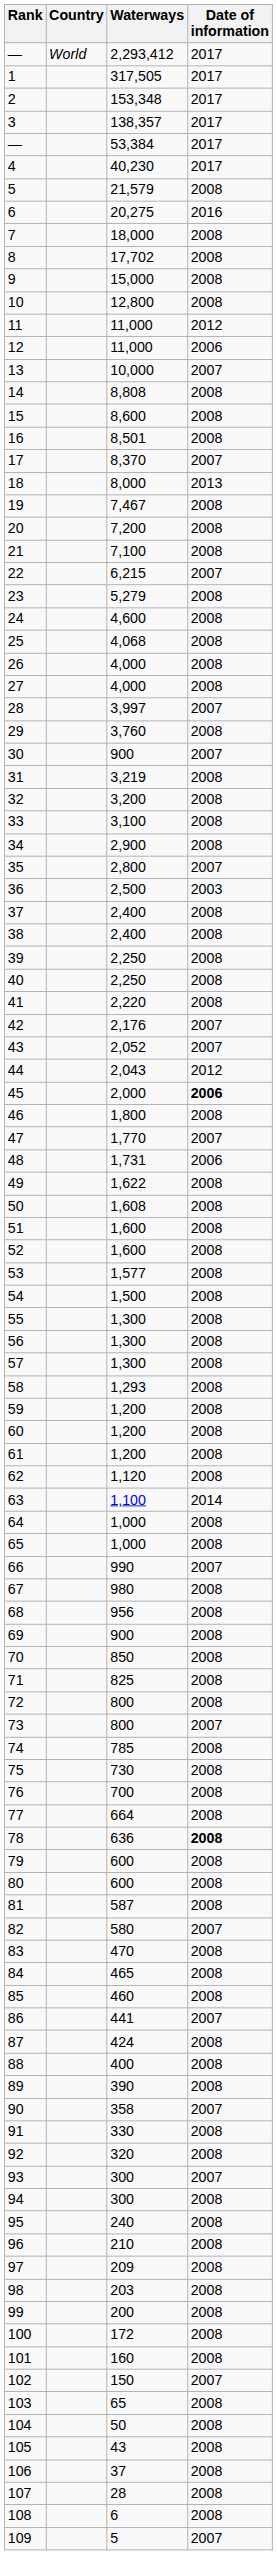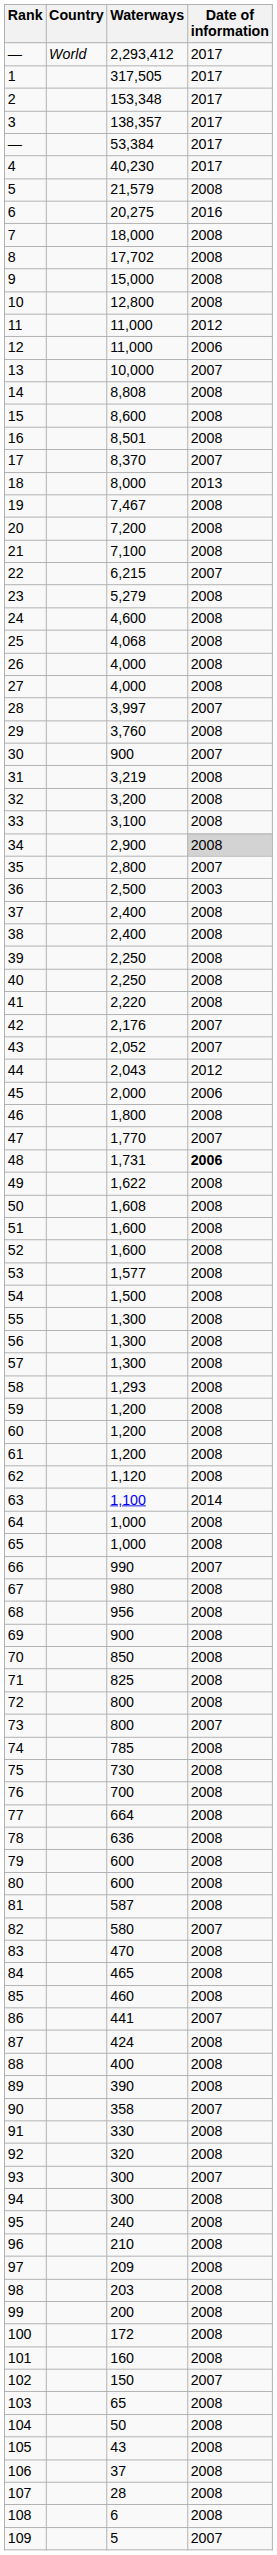(207, 844) no background -> (207, 844) lightgrey background
(207, 1093) bold -> (207, 1093) normal
(207, 1160) normal -> (207, 1160) bold
(207, 1838) bold -> (207, 1838) normal
